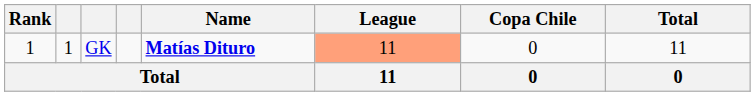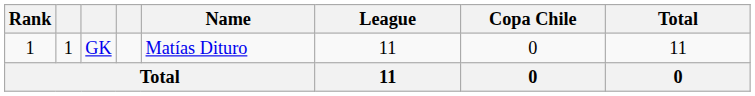(200, 47) bold -> (196, 47) normal
(388, 47) lightsalmon background -> (388, 47) no background
